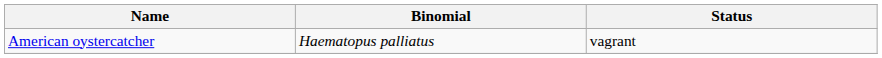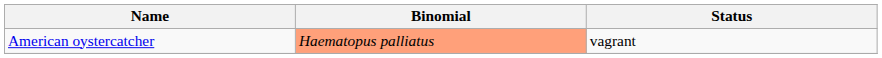(367, 41) no background -> (367, 41) lightsalmon background
